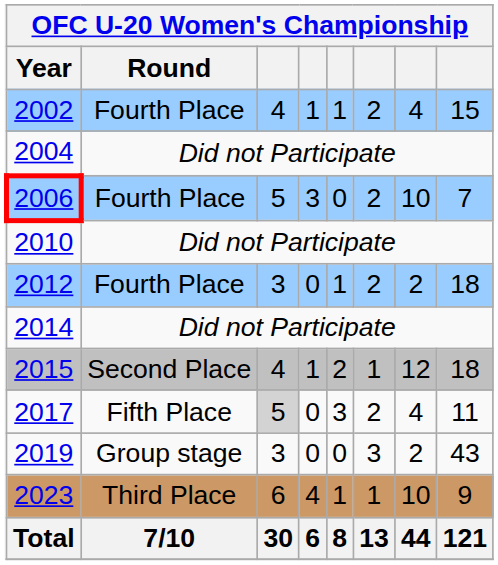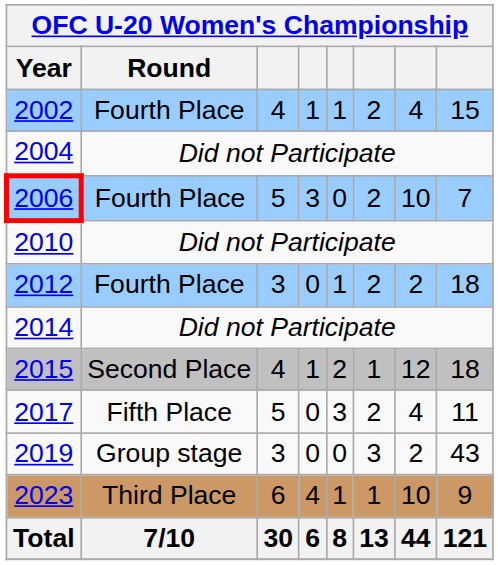(278, 411) lightgrey background -> (278, 411) no background
